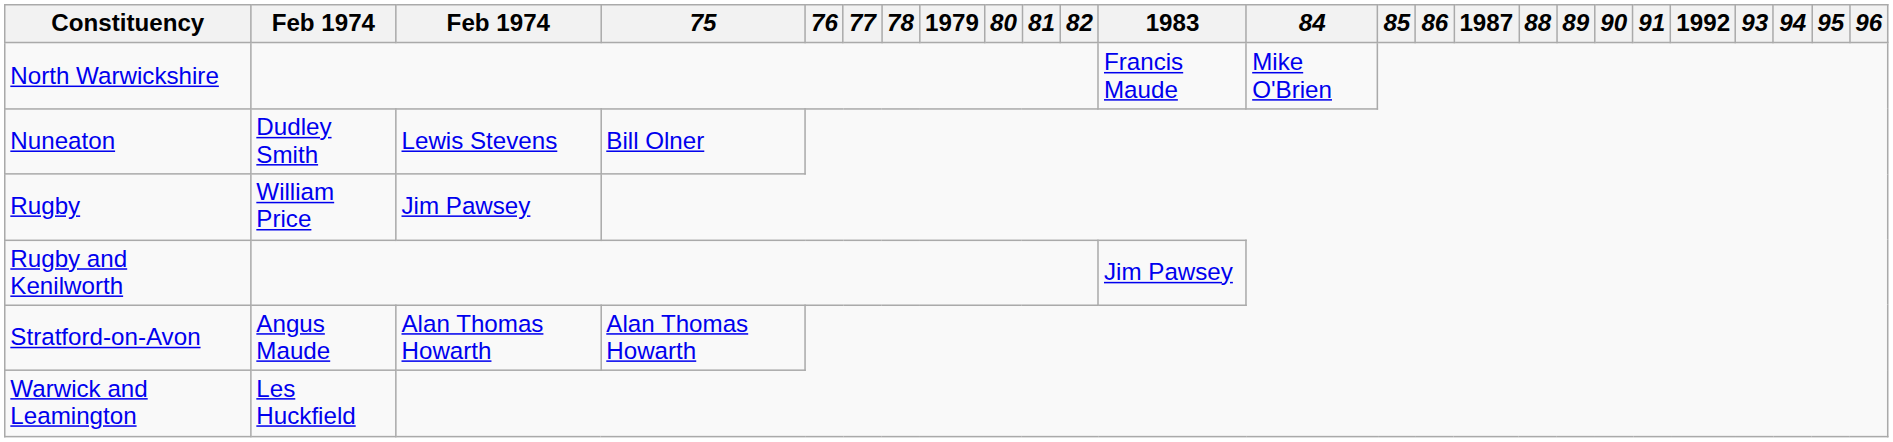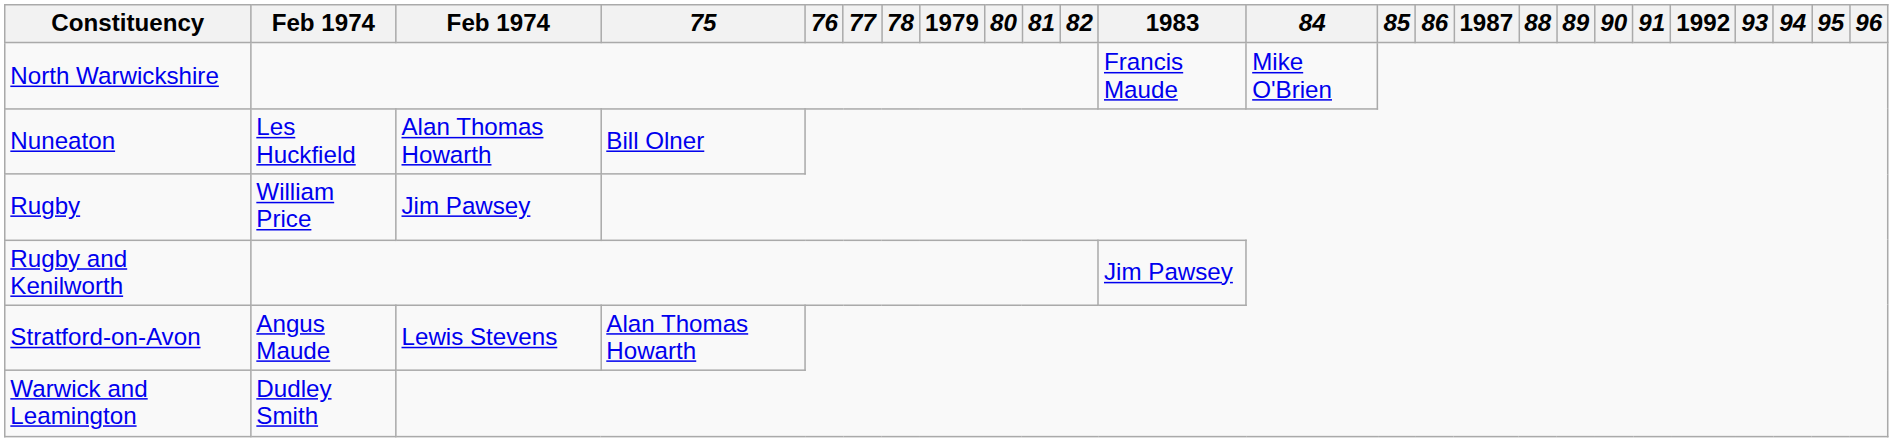(294, 141) Dudley Smith -> (306, 141) Les Huckfield
(479, 141) Lewis Stevens -> (472, 141) Alan Thomas Howarth
(472, 337) Alan Thomas Howarth -> (479, 337) Lewis Stevens
(306, 403) Les Huckfield -> (294, 403) Dudley Smith
